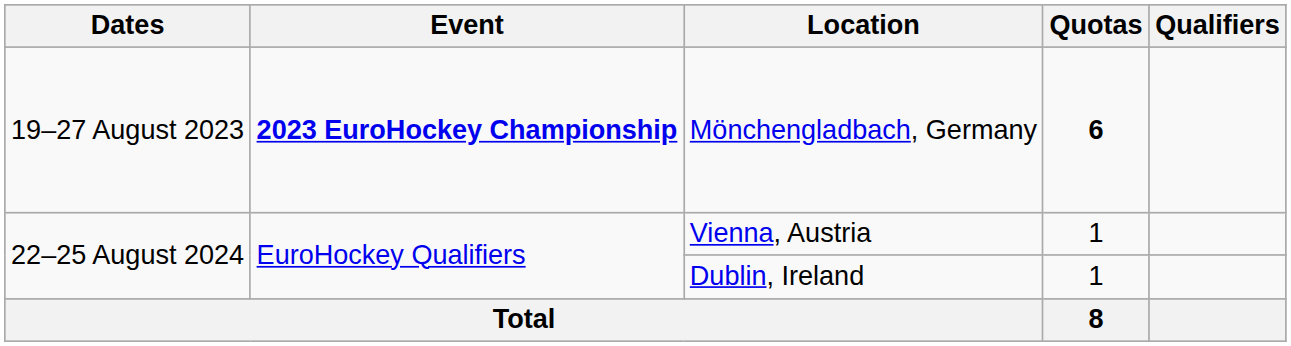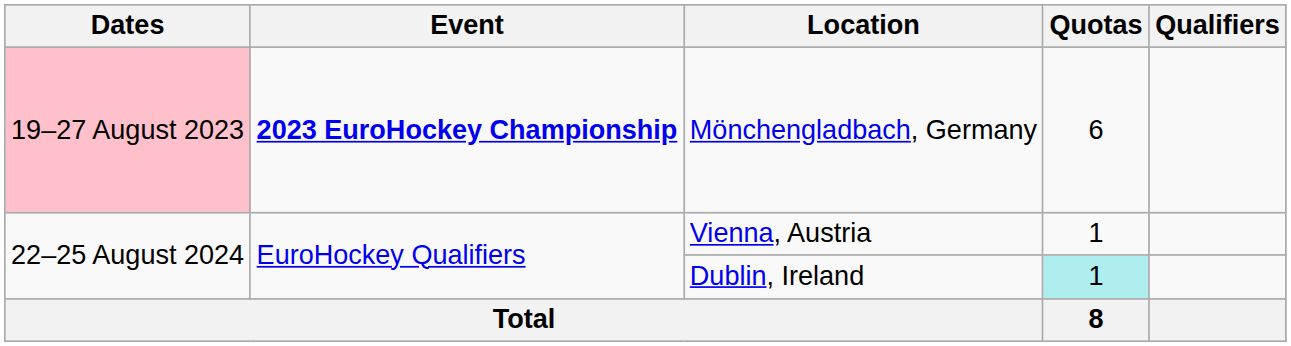(128, 129) no background -> (128, 129) pink background
(1096, 129) bold -> (1096, 129) normal
(1096, 276) no background -> (1096, 276) paleturquoise background
